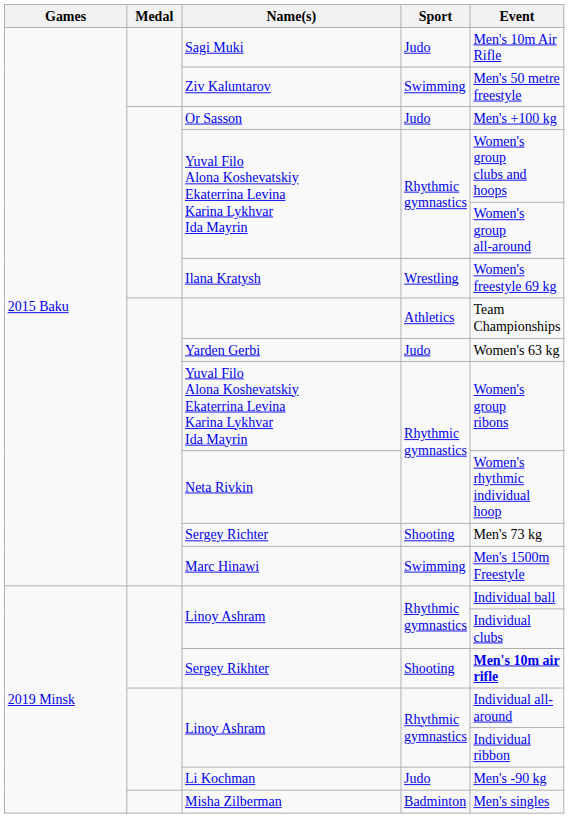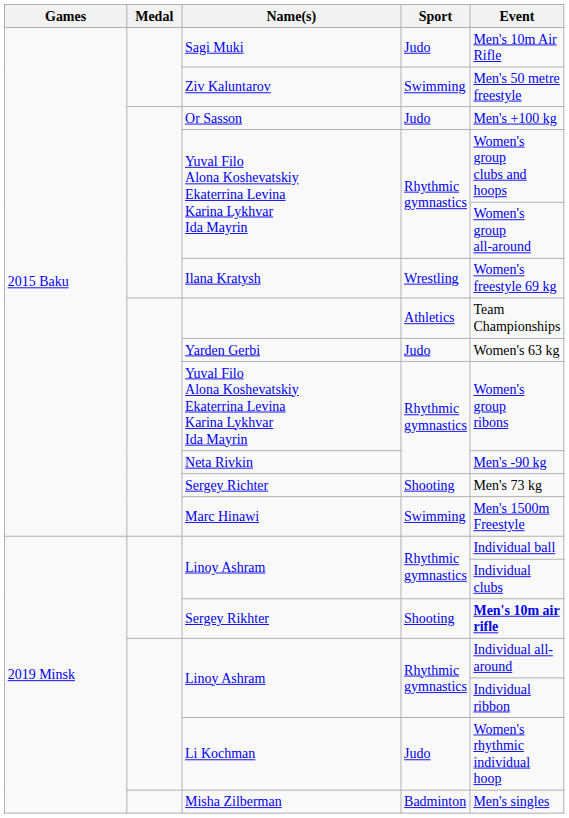(502, 486) Women's rhythmic individual hoop -> (510, 462) Men's -90 kg
(510, 779) Men's -90 kg -> (502, 754) Women's rhythmic individual hoop
